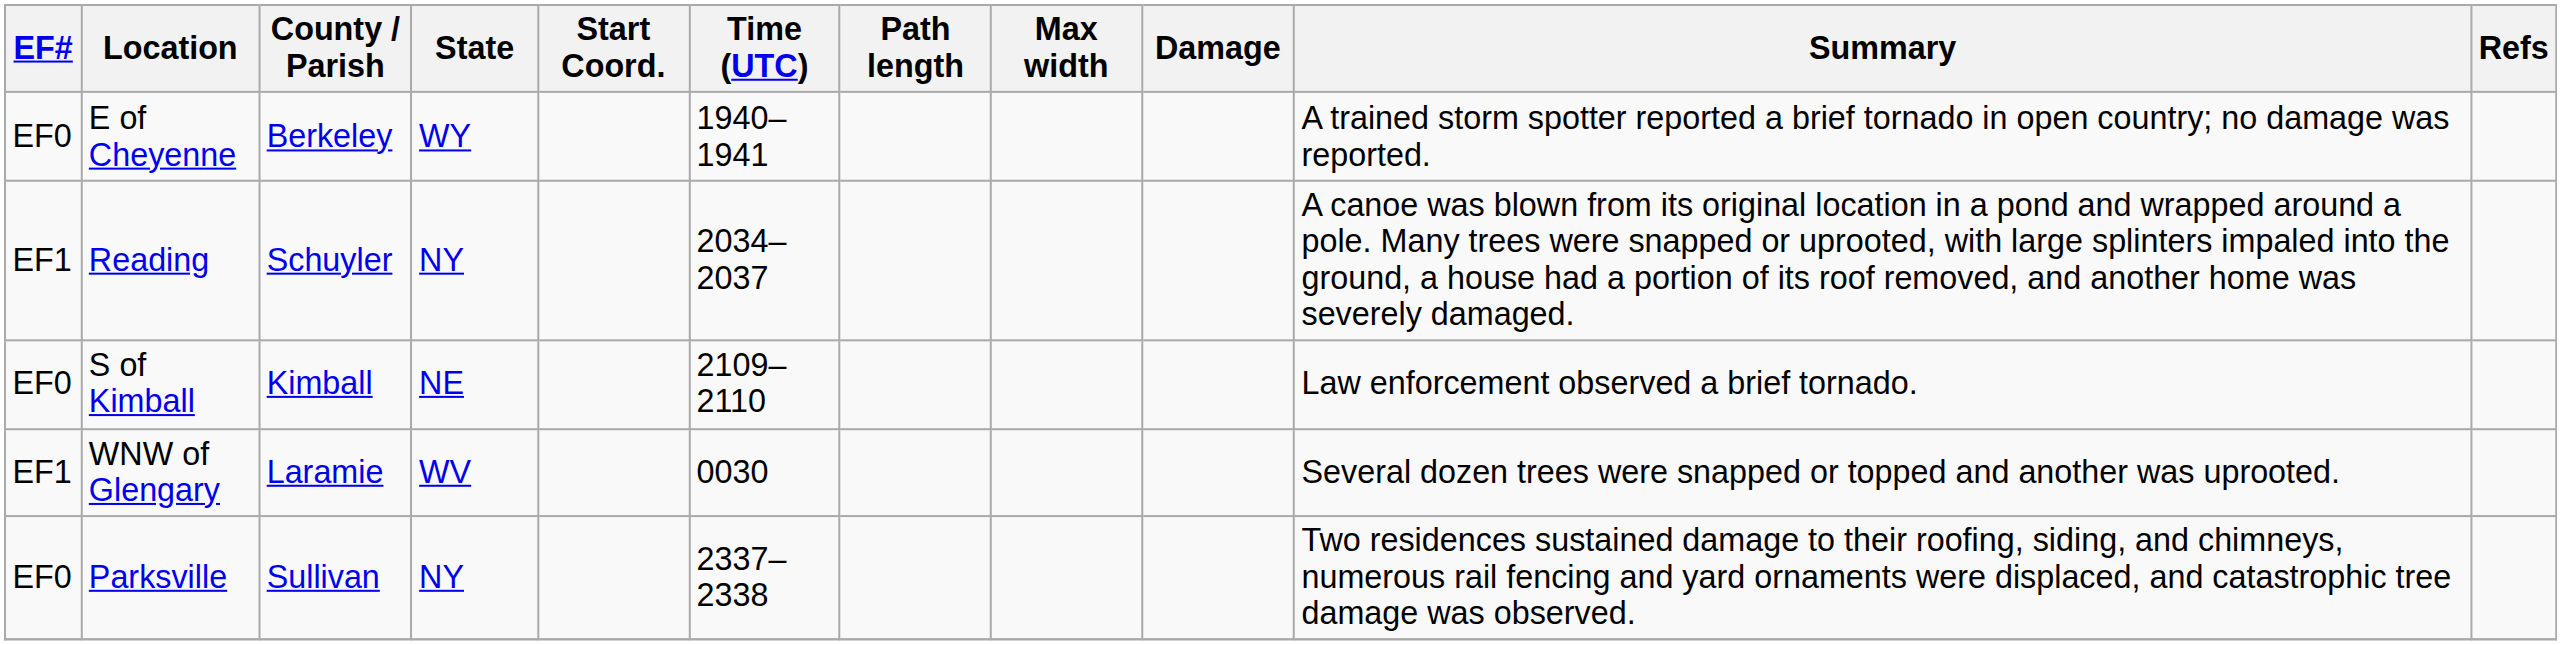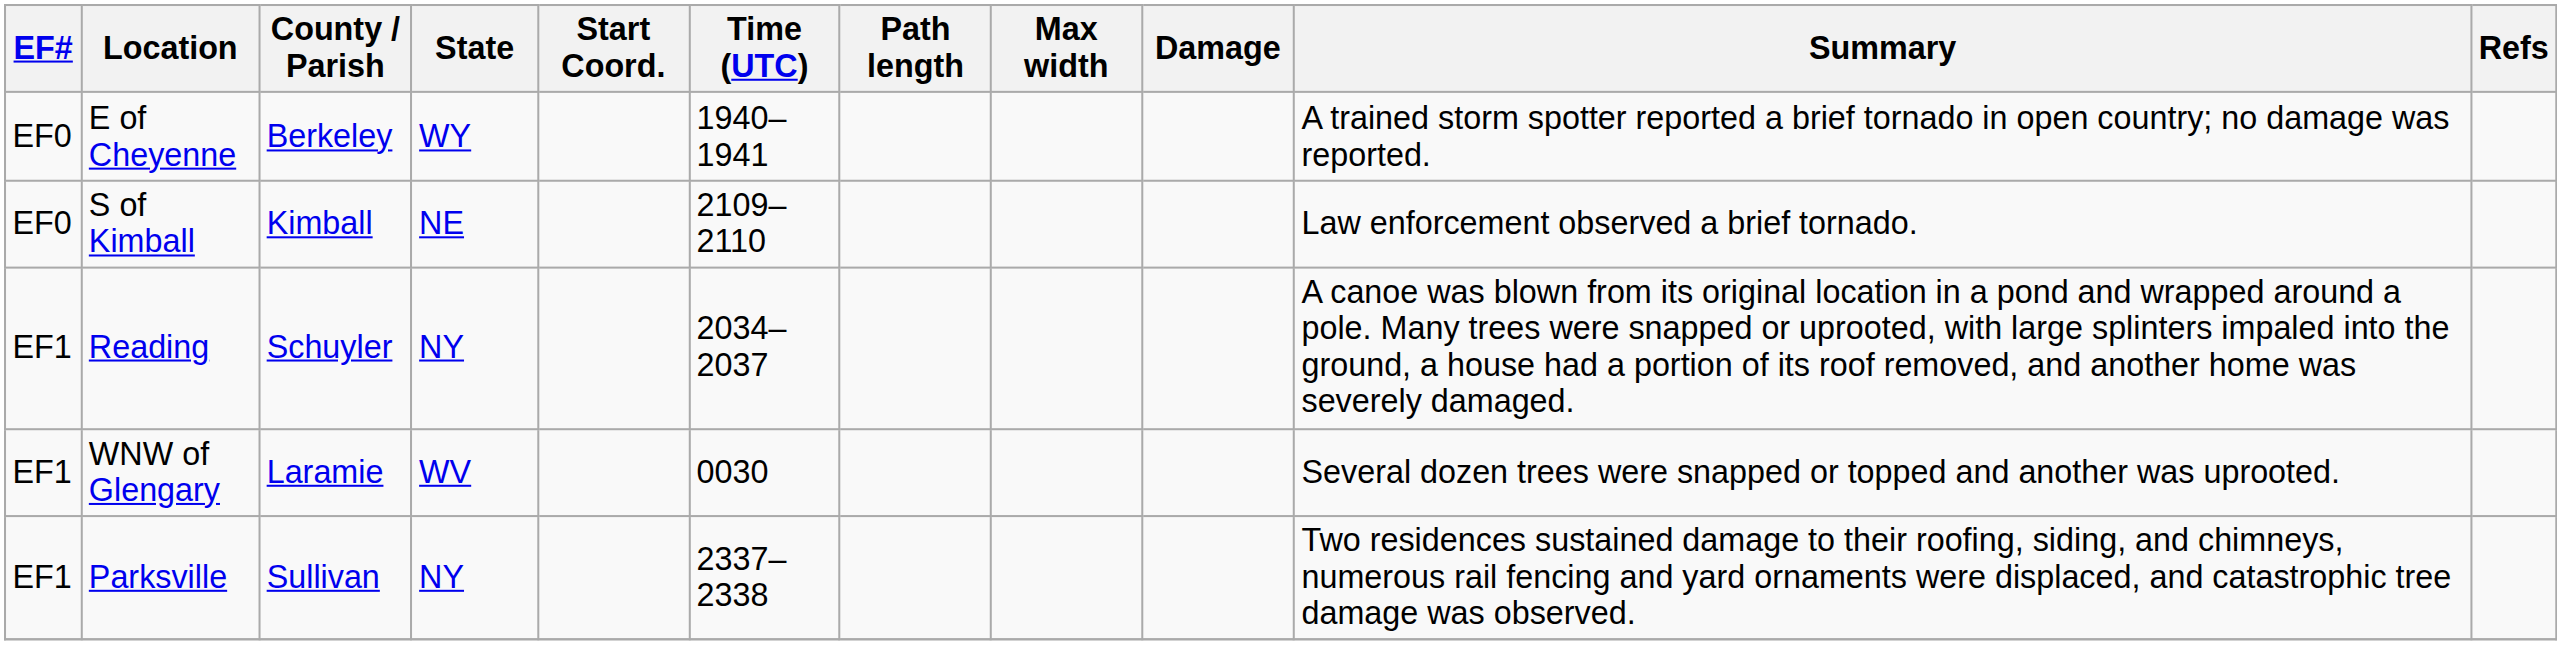rows swapped: (149, 259) <-> (142, 383)
(42, 577) EF0 -> (42, 577) EF1
